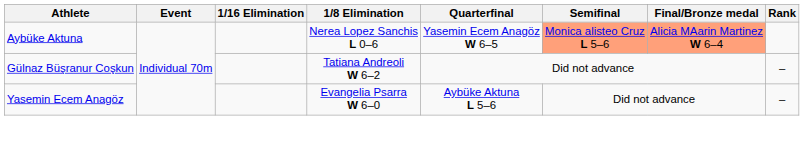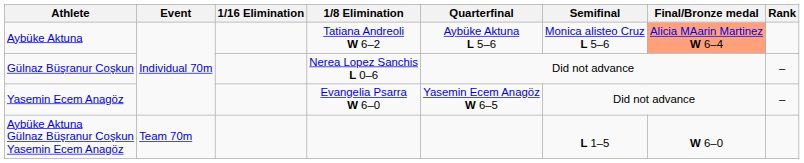(364, 37) Nerea Lopez Sanchis L 0–6 -> (364, 37) Tatiana Andreoli W 6–2
(482, 37) Yasemin Ecem Anagöz W 6–5 -> (482, 37) Aybüke Aktuna L 5–6
(595, 37) lightsalmon background -> (595, 37) no background
(364, 68) Tatiana Andreoli W 6–2 -> (364, 68) Nerea Lopez Sanchis L 0–6
(482, 99) Aybüke Aktuna L 5–6 -> (482, 99) Yasemin Ecem Anagöz W 6–5
+ row: (70, 136)
